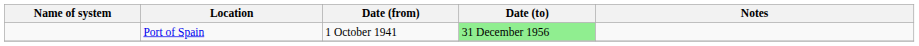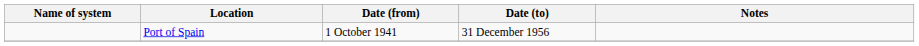(505, 31) lightgreen background -> (505, 31) no background
